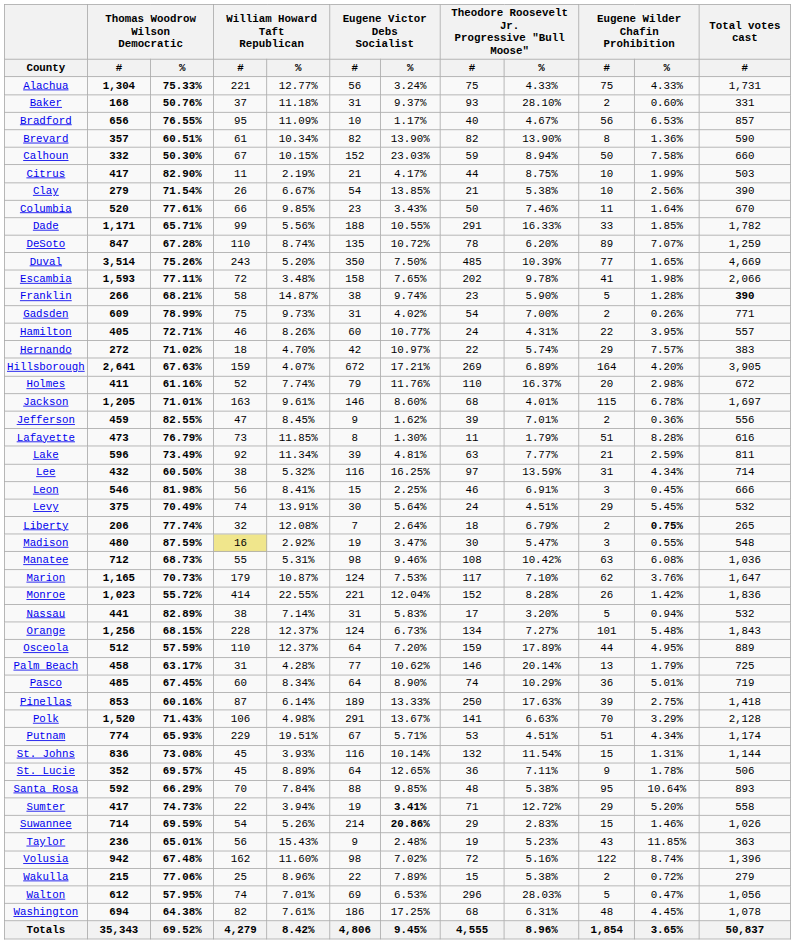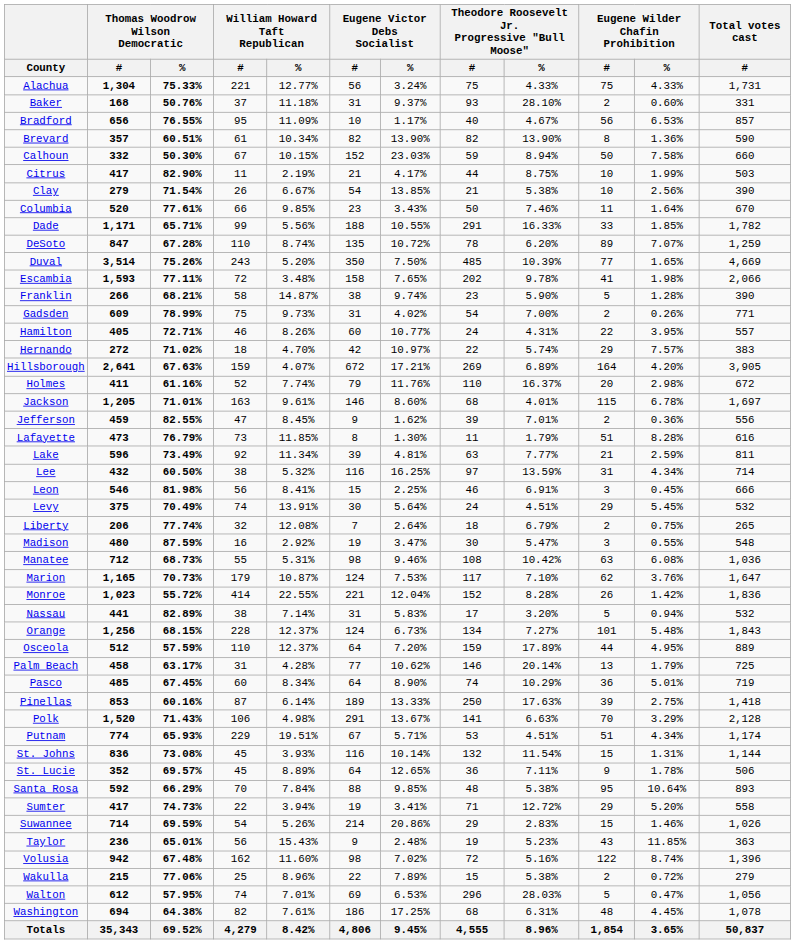(745, 297) bold -> (745, 297) normal
(667, 525) bold -> (667, 525) normal
(240, 543) khaki background -> (240, 543) no background
(410, 807) bold -> (410, 807) normal
(410, 824) bold -> (410, 824) normal
